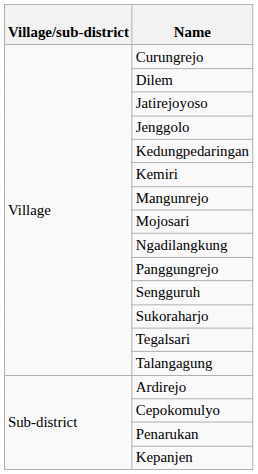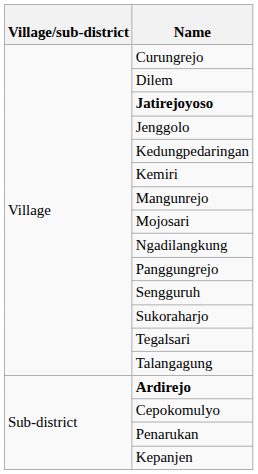(172, 103) normal -> (174, 103) bold
(161, 387) normal -> (163, 387) bold
